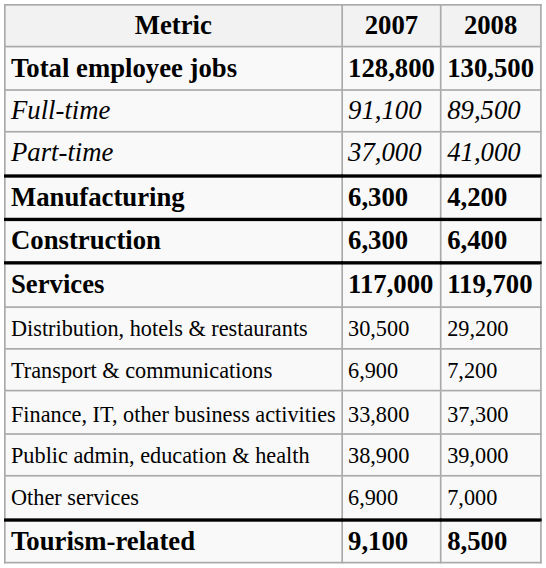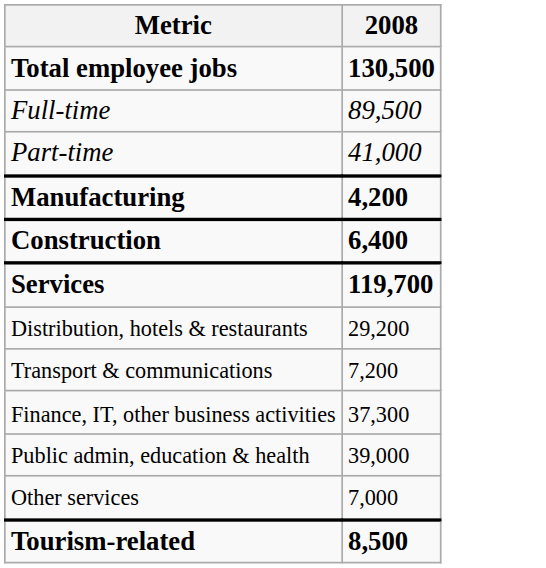- column: (391, 25)
